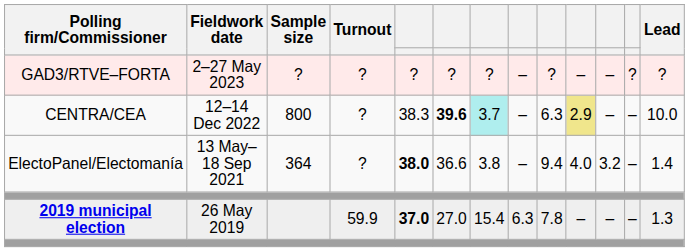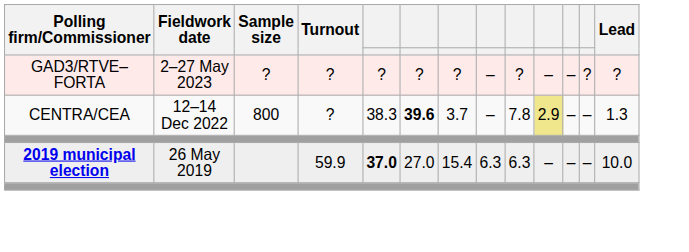(489, 115) paleturquoise background -> (457, 115) no background
(552, 115) 6.3 -> (519, 115) 7.8
(662, 115) 10.0 -> (617, 115) 1.3
- row: (96, 164)
(552, 219) 7.8 -> (519, 163) 6.3
(662, 219) 1.3 -> (617, 163) 10.0
